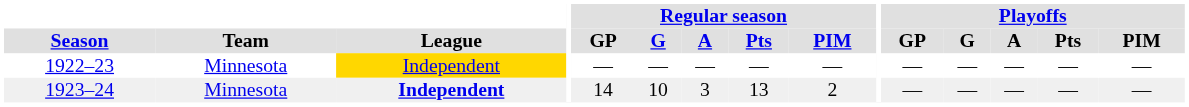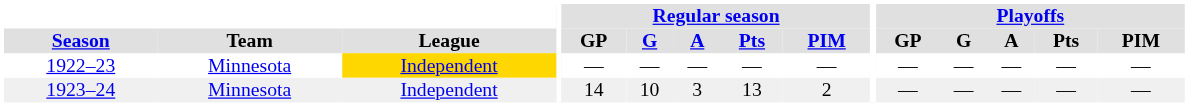(451, 89) bold -> (449, 89) normal
